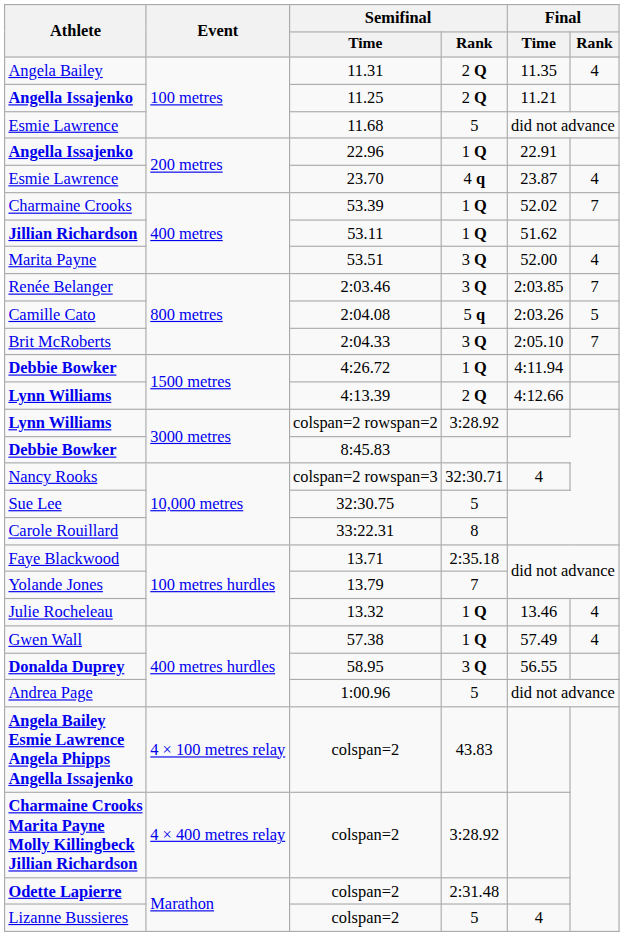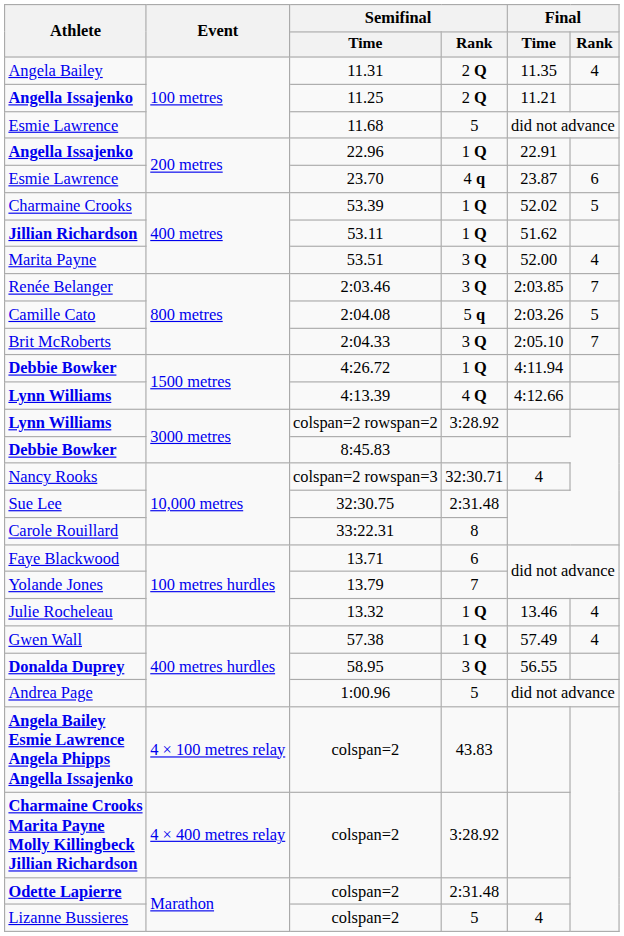(595, 179) 4 -> (595, 179) 6
(595, 206) 7 -> (595, 206) 5
(474, 396) 2 Q -> (474, 396) 4 Q
(474, 504) 5 -> (474, 504) 2:31.48
(474, 558) 2:35.18 -> (474, 558) 6
